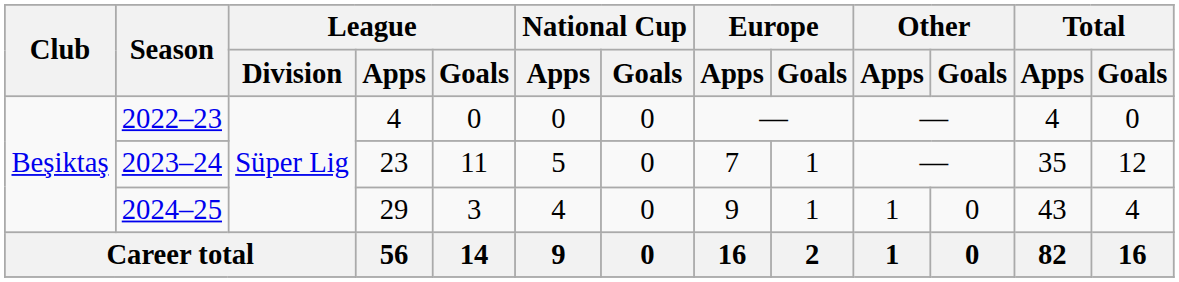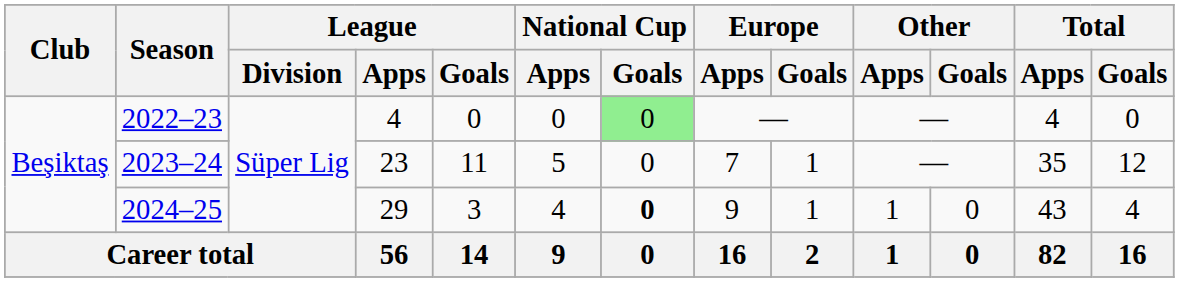(647, 118) no background -> (647, 118) lightgreen background
(647, 208) normal -> (647, 208) bold
